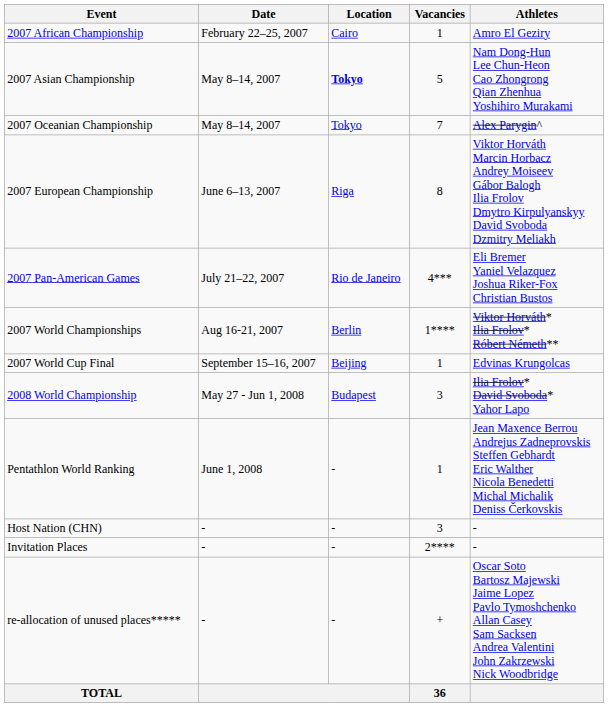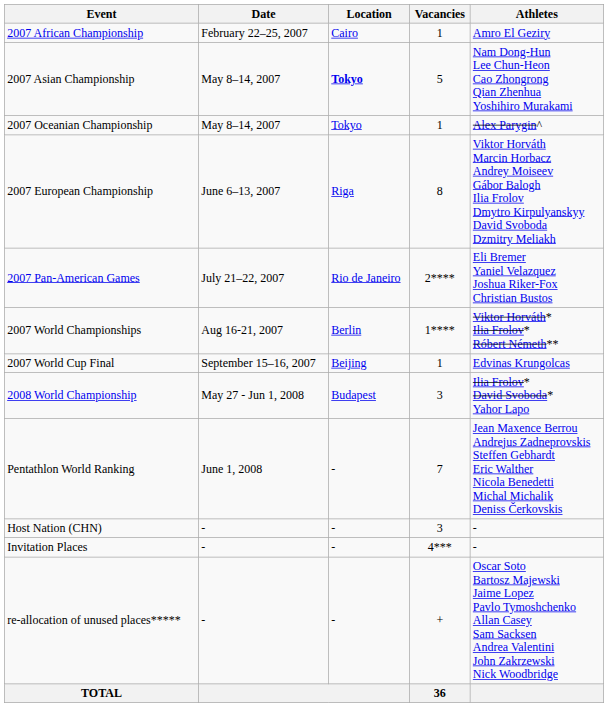(440, 125) 7 -> (440, 125) 1
(440, 277) 4*** -> (440, 277) 2****
(440, 468) 1 -> (440, 468) 7
(440, 547) 2**** -> (440, 547) 4***
